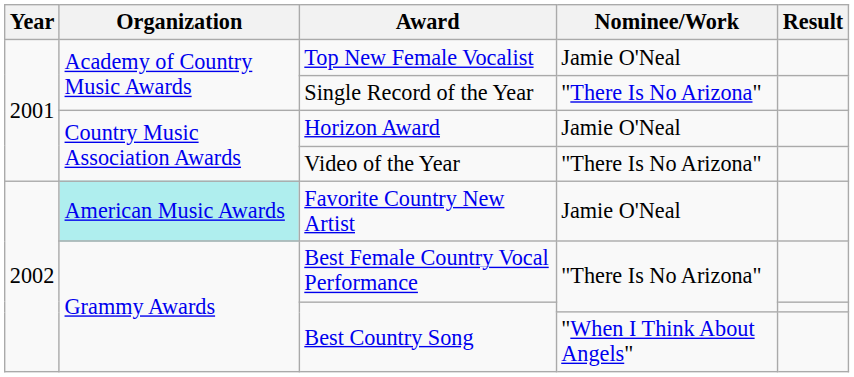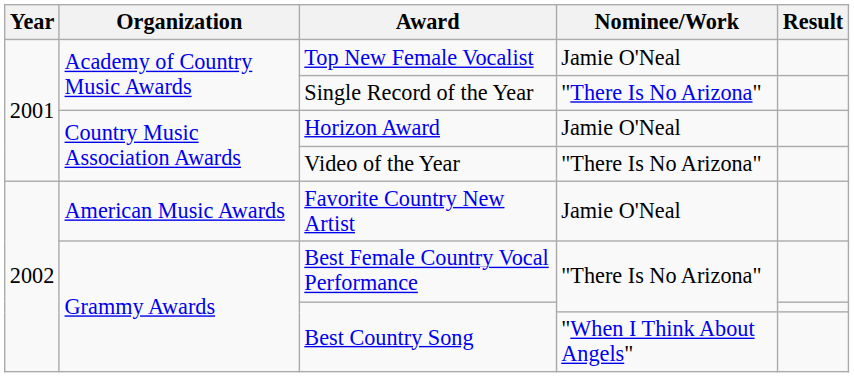(175, 211) paleturquoise background -> (175, 211) no background
